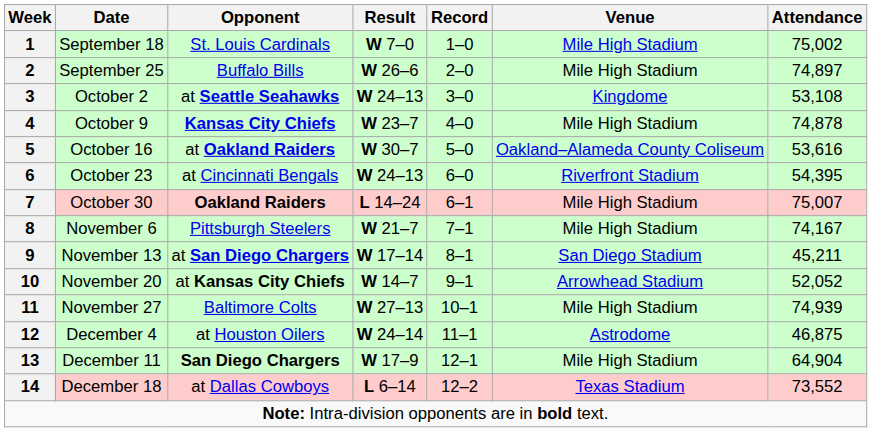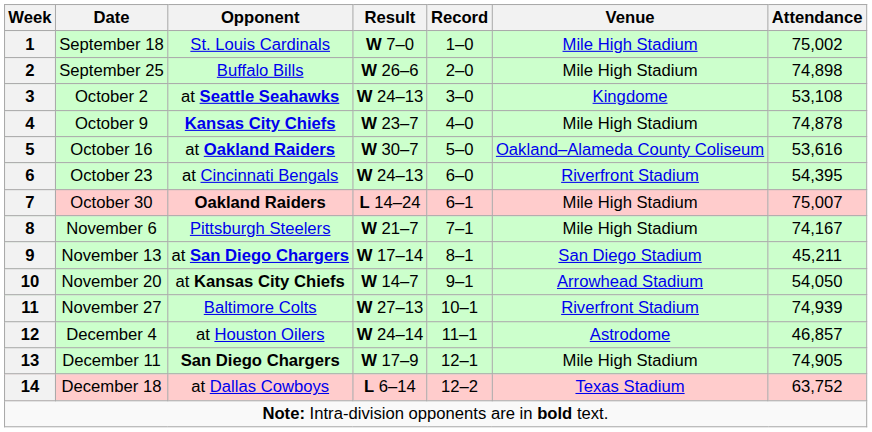(817, 70) 74,897 -> (817, 70) 74,898
(817, 281) 52,052 -> (817, 281) 54,050
(630, 307) Mile High Stadium -> (630, 307) Riverfront Stadium
(817, 334) 46,875 -> (817, 334) 46,857
(817, 360) 64,904 -> (817, 360) 74,905
(817, 387) 73,552 -> (817, 387) 63,752
